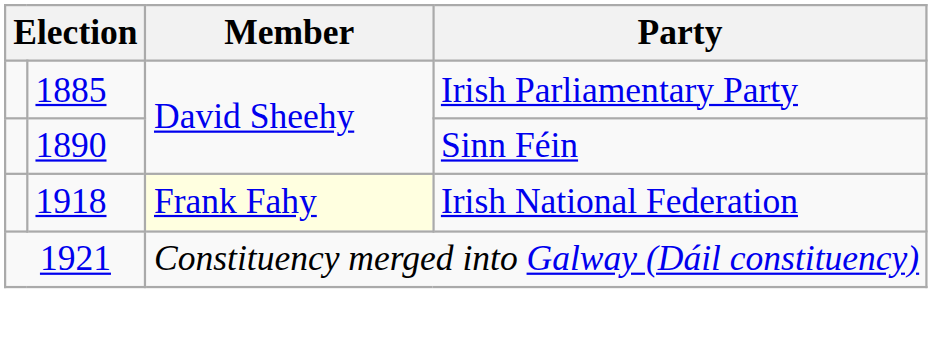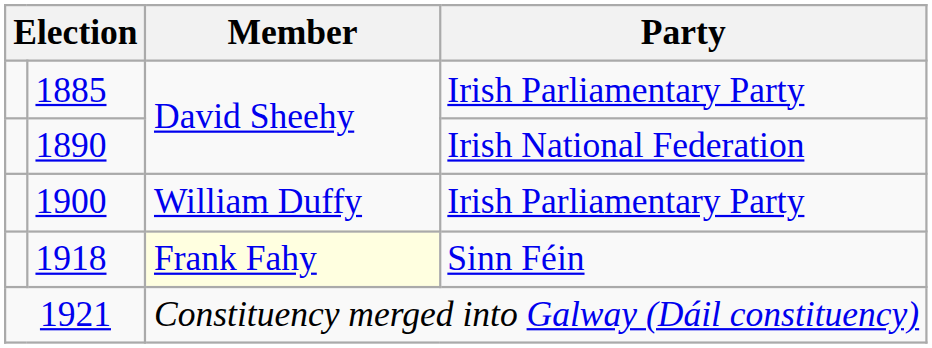(509, 145) Sinn Féin -> (626, 145) Irish National Federation
+ row: (71, 201)
(619, 201) Irish National Federation -> (516, 257) Sinn Féin
